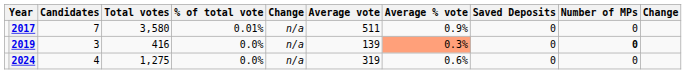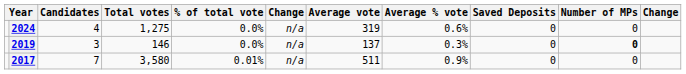rows swapped: (23, 29) <-> (23, 61)
(161, 45) 416 -> (161, 45) 146
(371, 45) 139 -> (371, 45) 137
(456, 45) lightsalmon background -> (456, 45) no background
